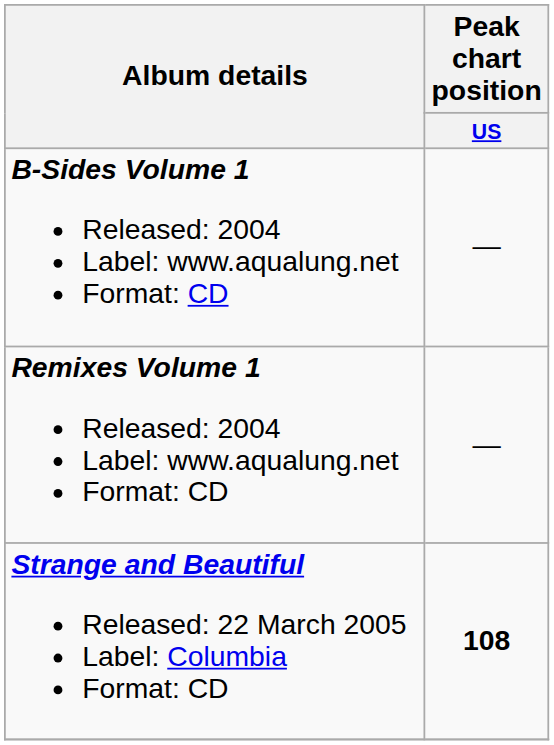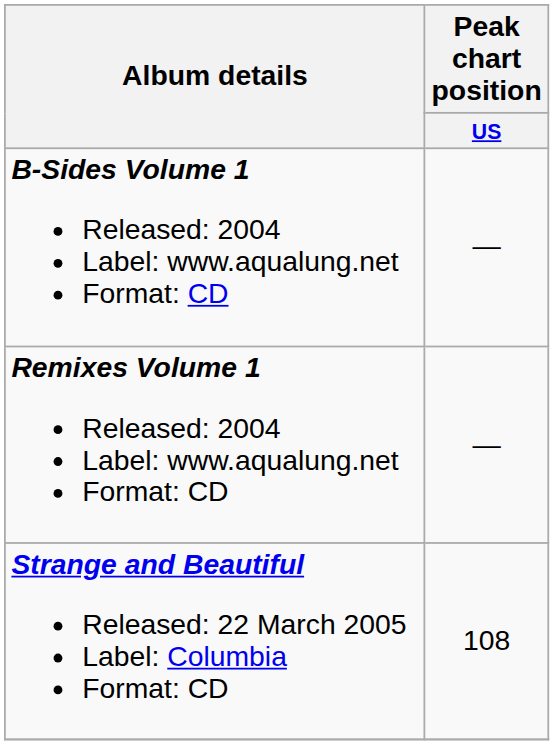(487, 640) bold -> (487, 640) normal
